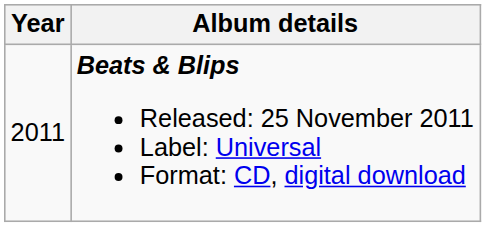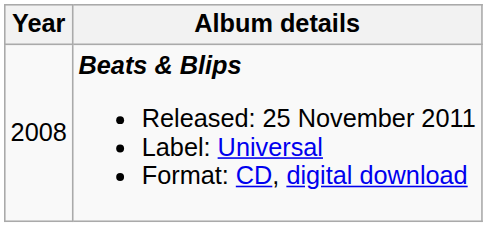(38, 132) 2011 -> (39, 132) 2008
